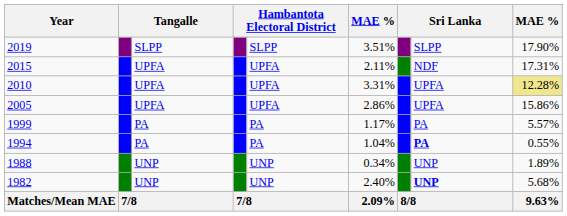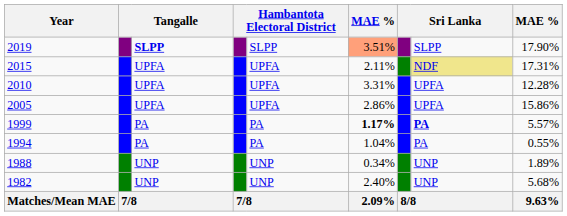(148, 47) normal -> (149, 47) bold
(379, 47) no background -> (379, 47) lightsalmon background
(426, 66) no background -> (426, 66) khaki background
(540, 85) khaki background -> (540, 85) no background
(379, 124) normal -> (378, 124) bold
(421, 124) normal -> (421, 124) bold
(421, 143) bold -> (421, 143) normal
(426, 182) bold -> (426, 182) normal
